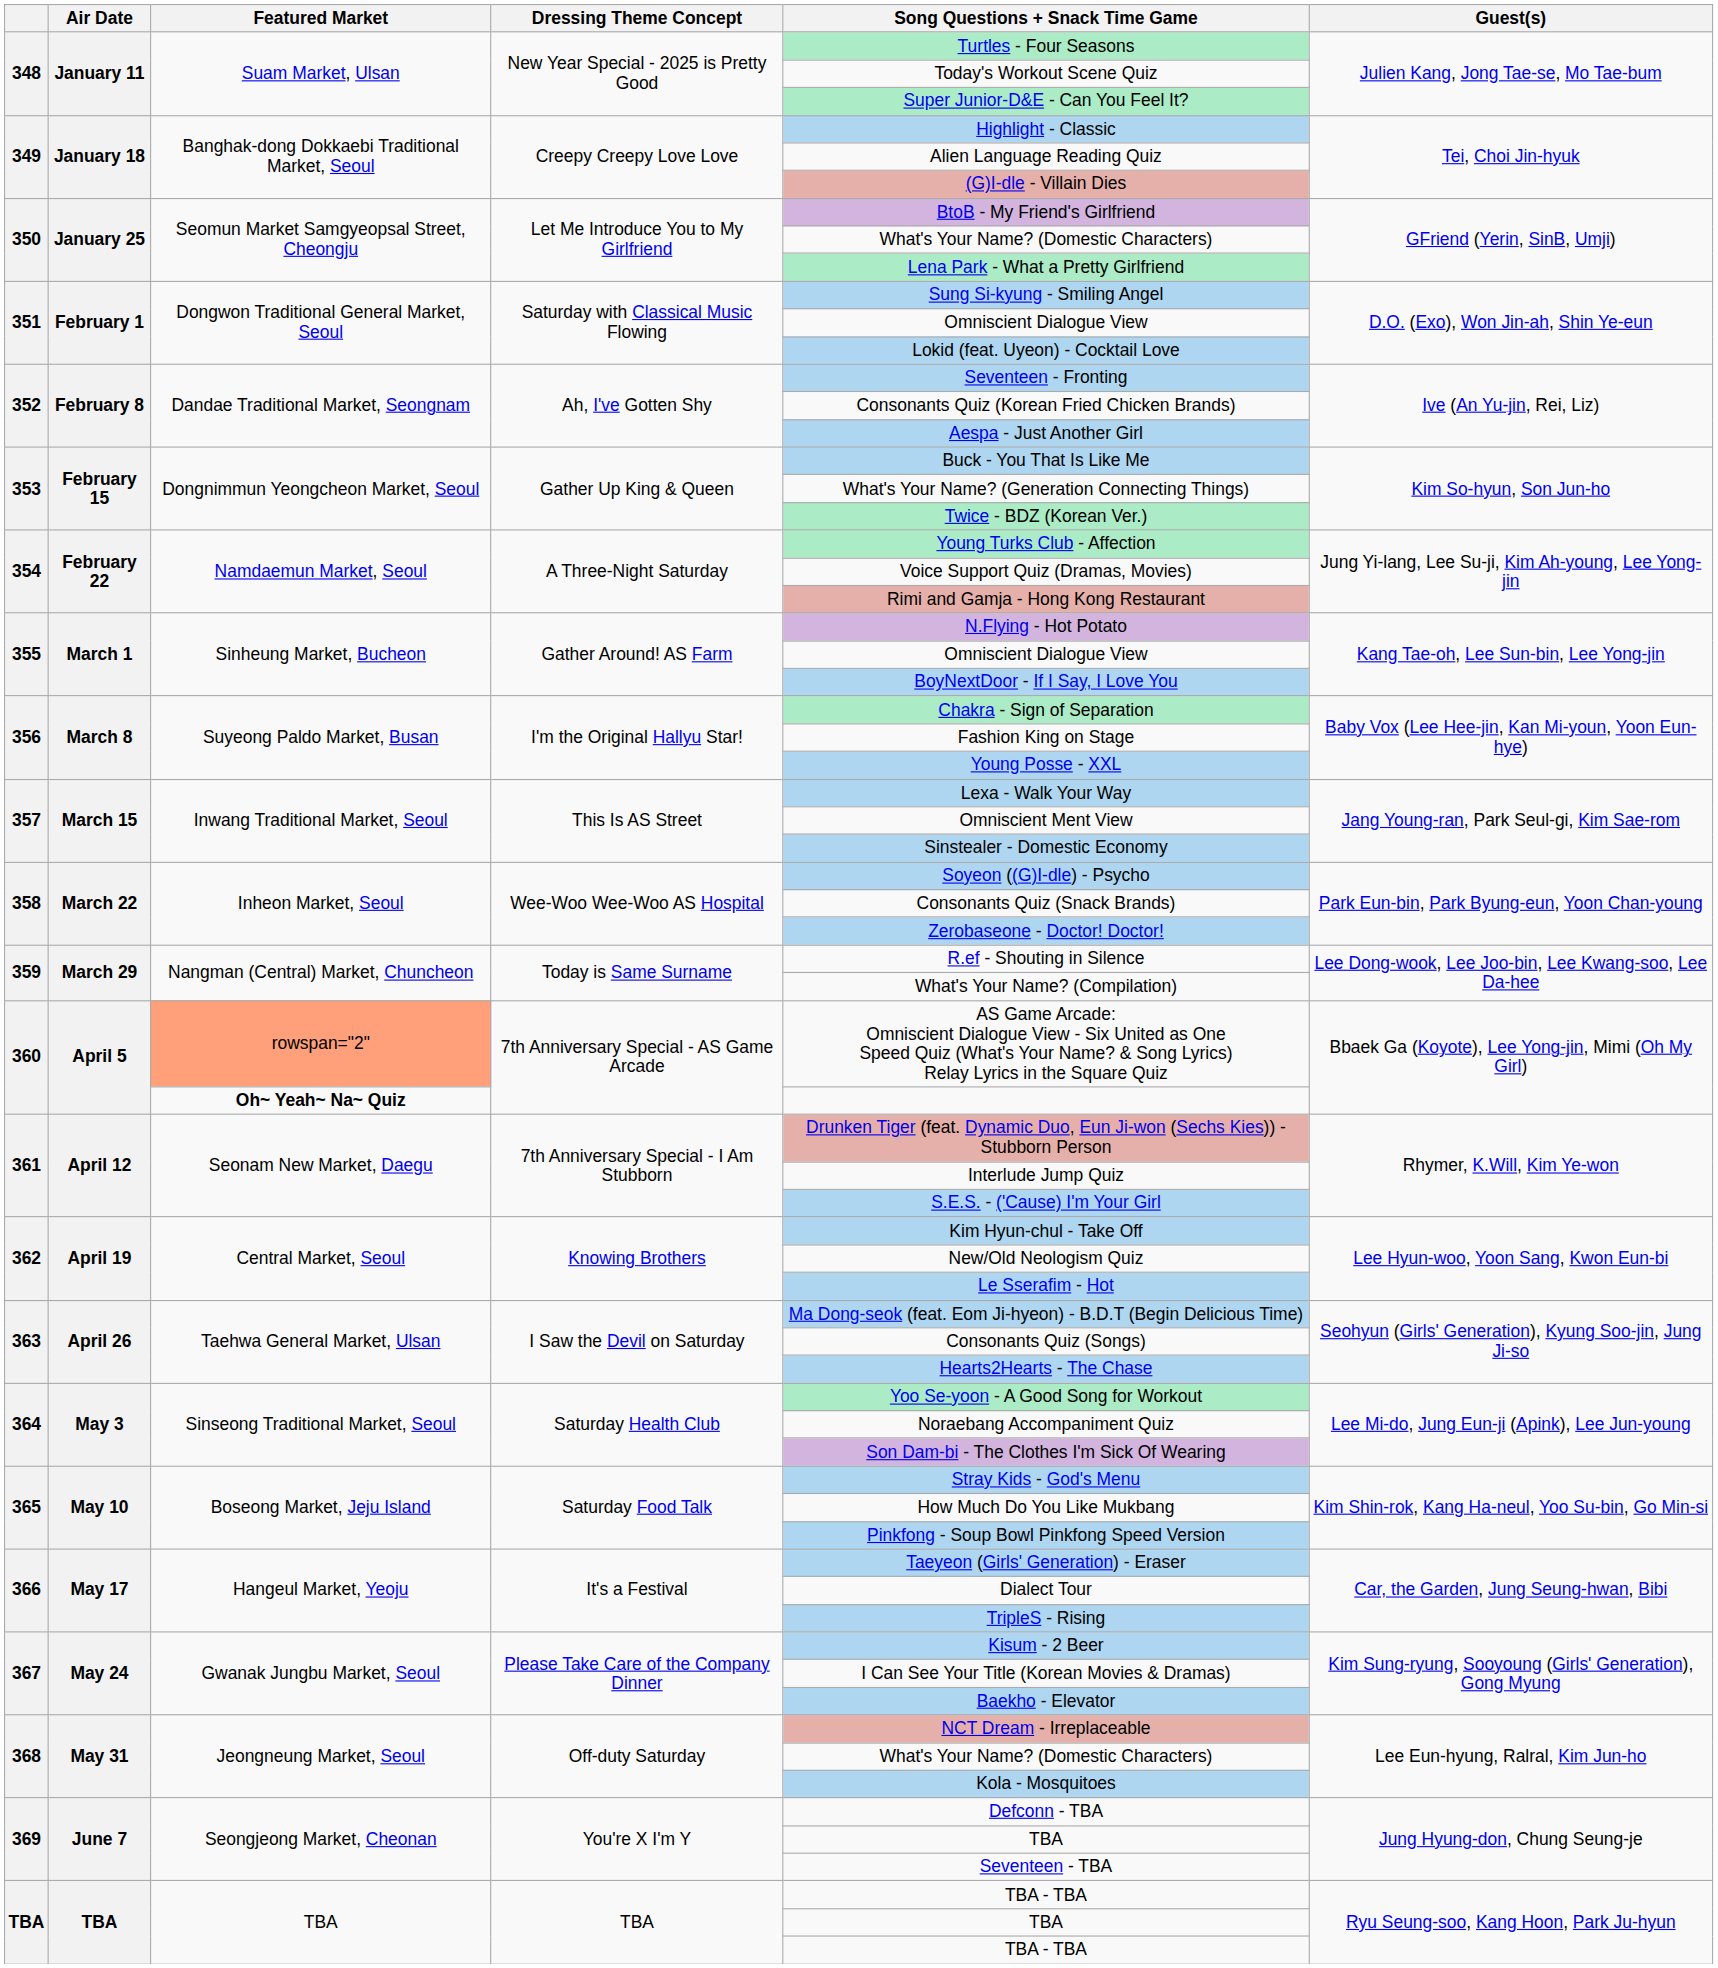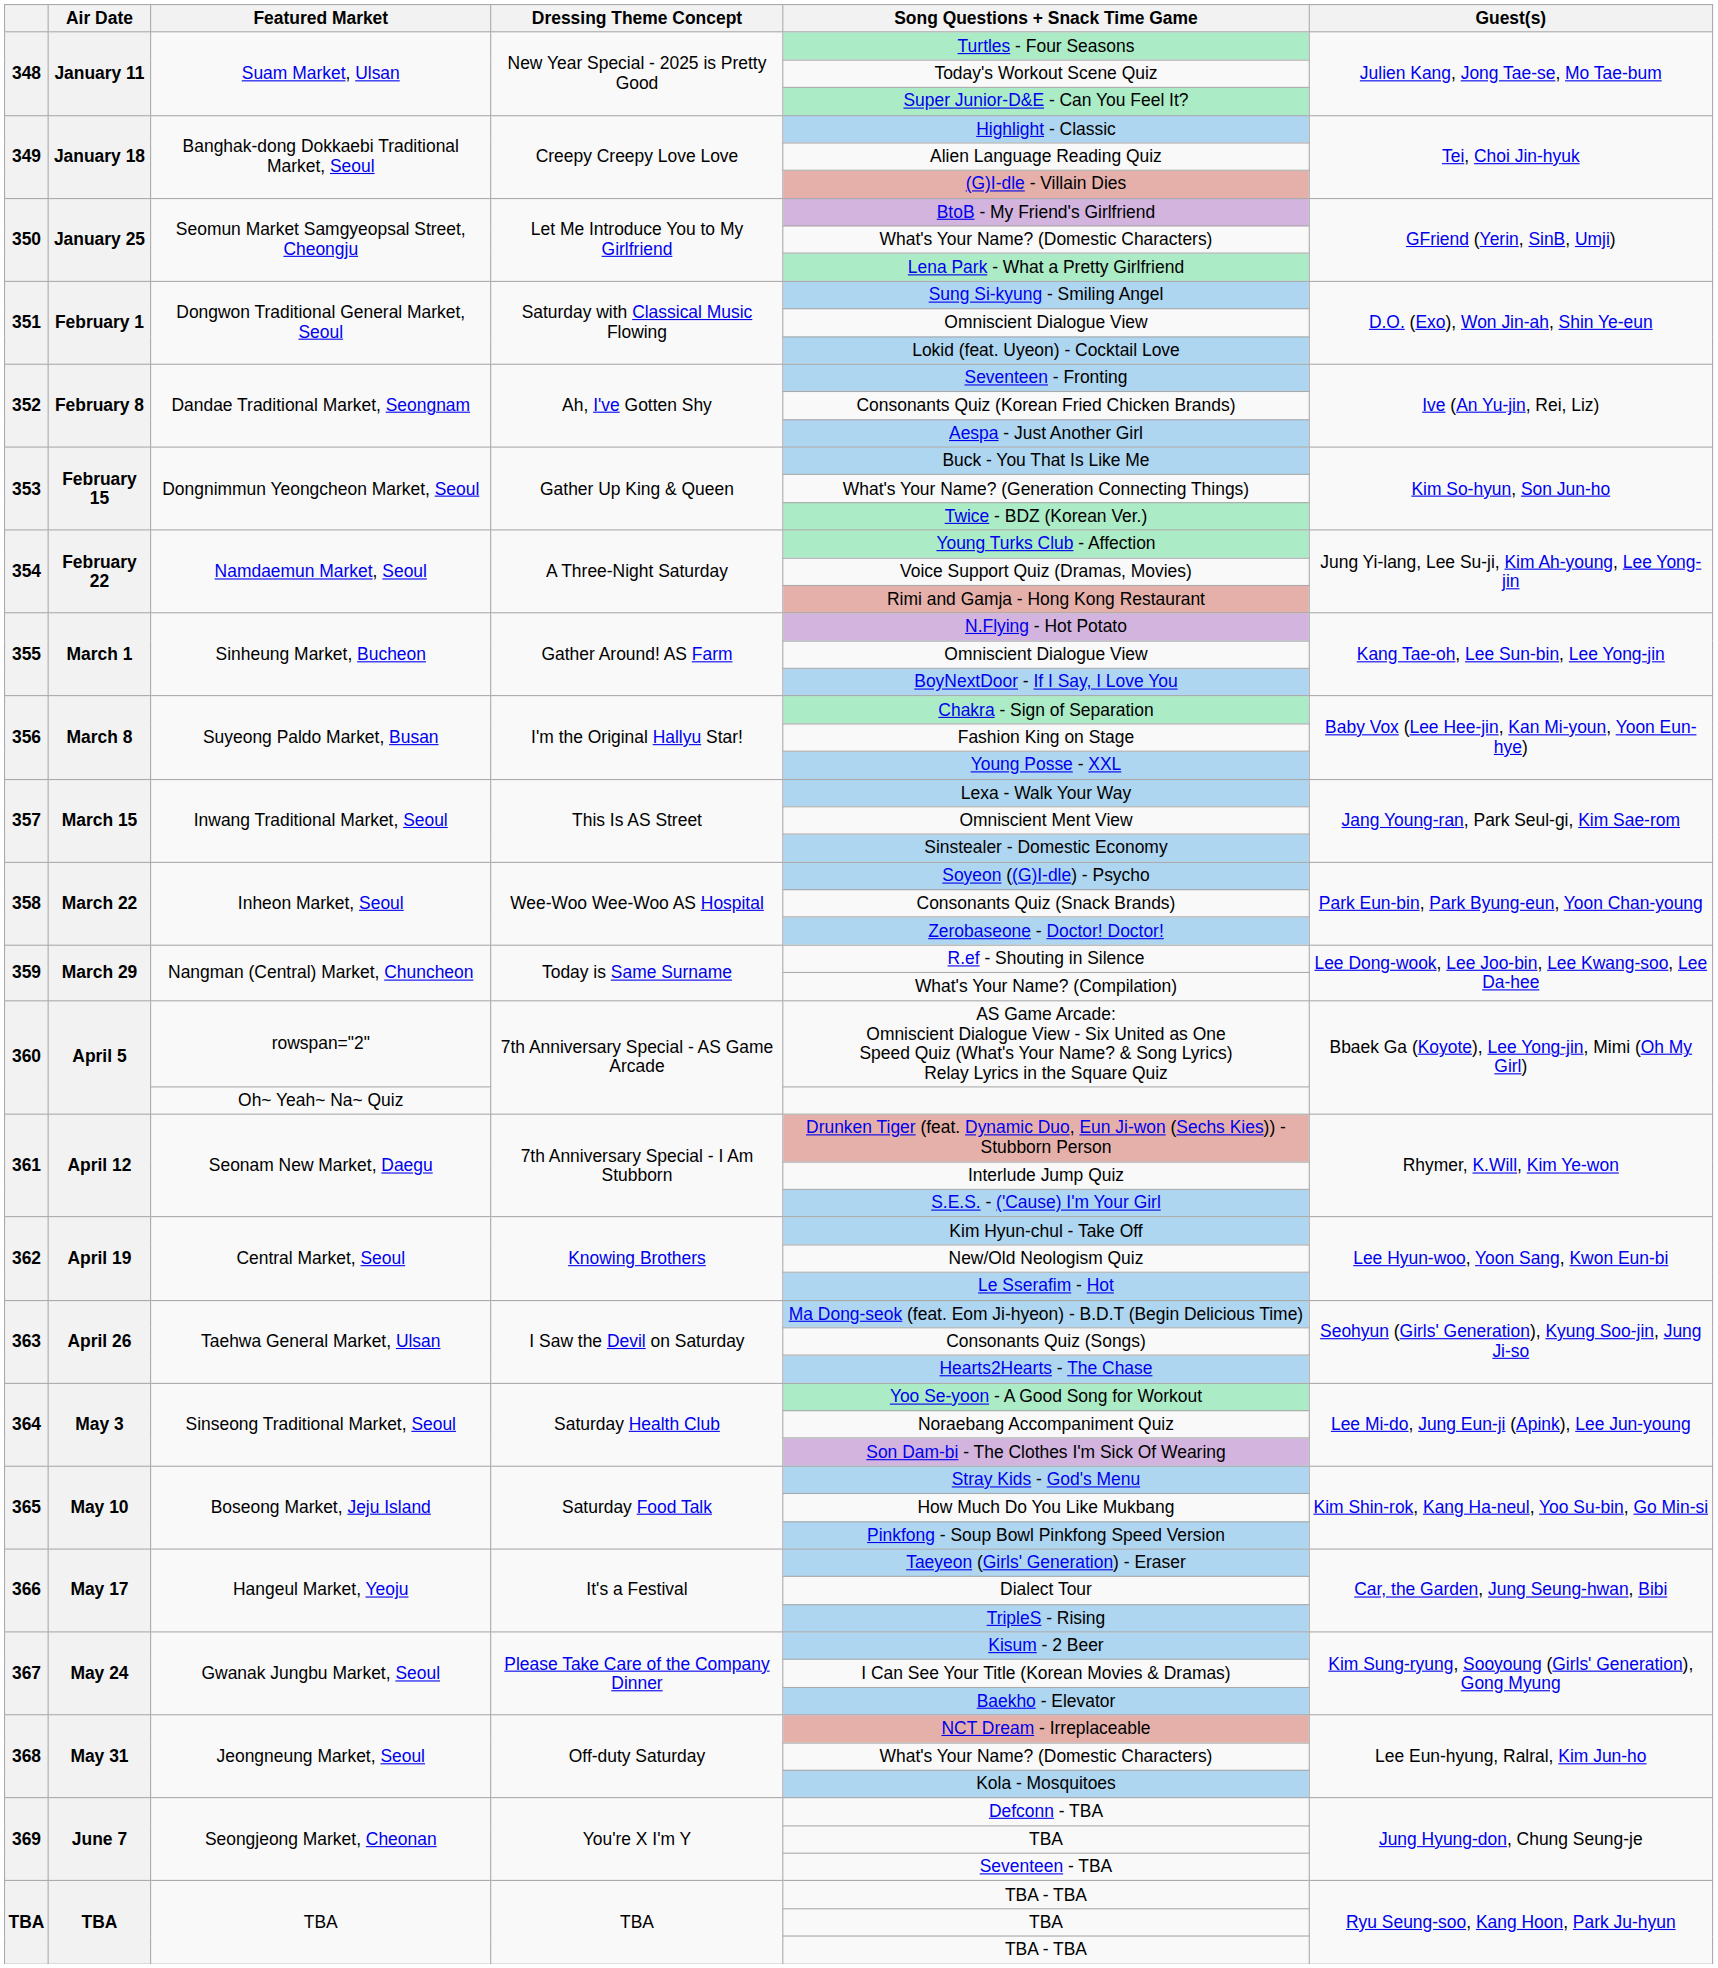(321, 1043) lightsalmon background -> (321, 1043) no background
(321, 1100) bold -> (321, 1100) normal
